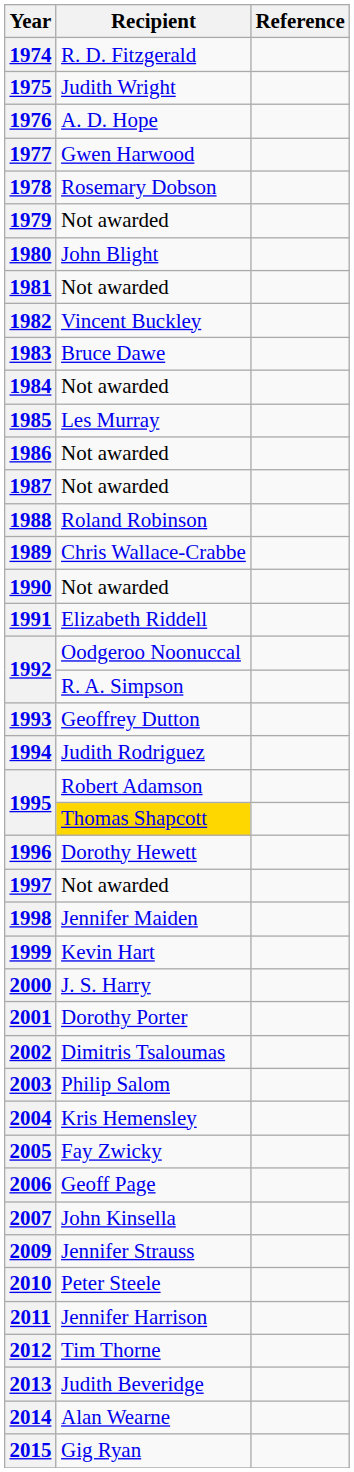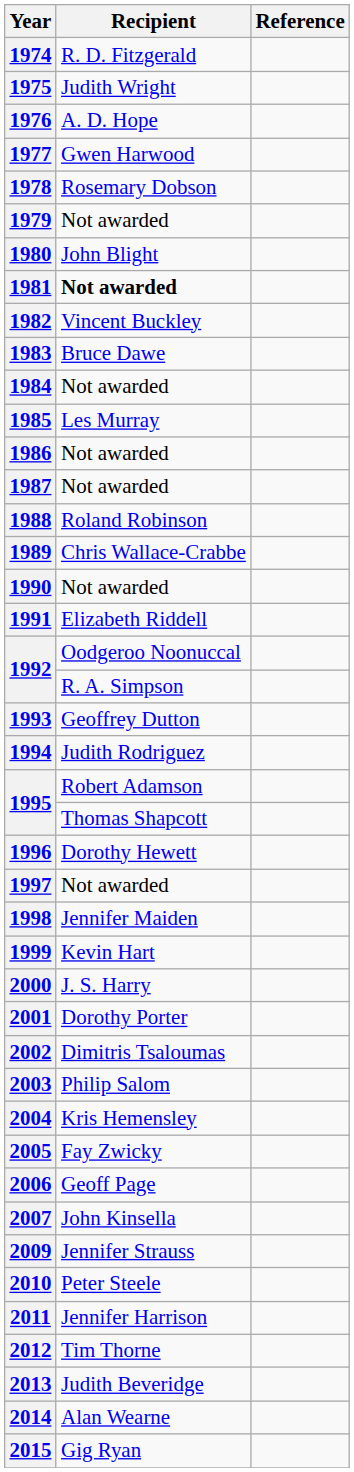(115, 287) normal -> (119, 287) bold
(134, 818) gold background -> (134, 818) no background
